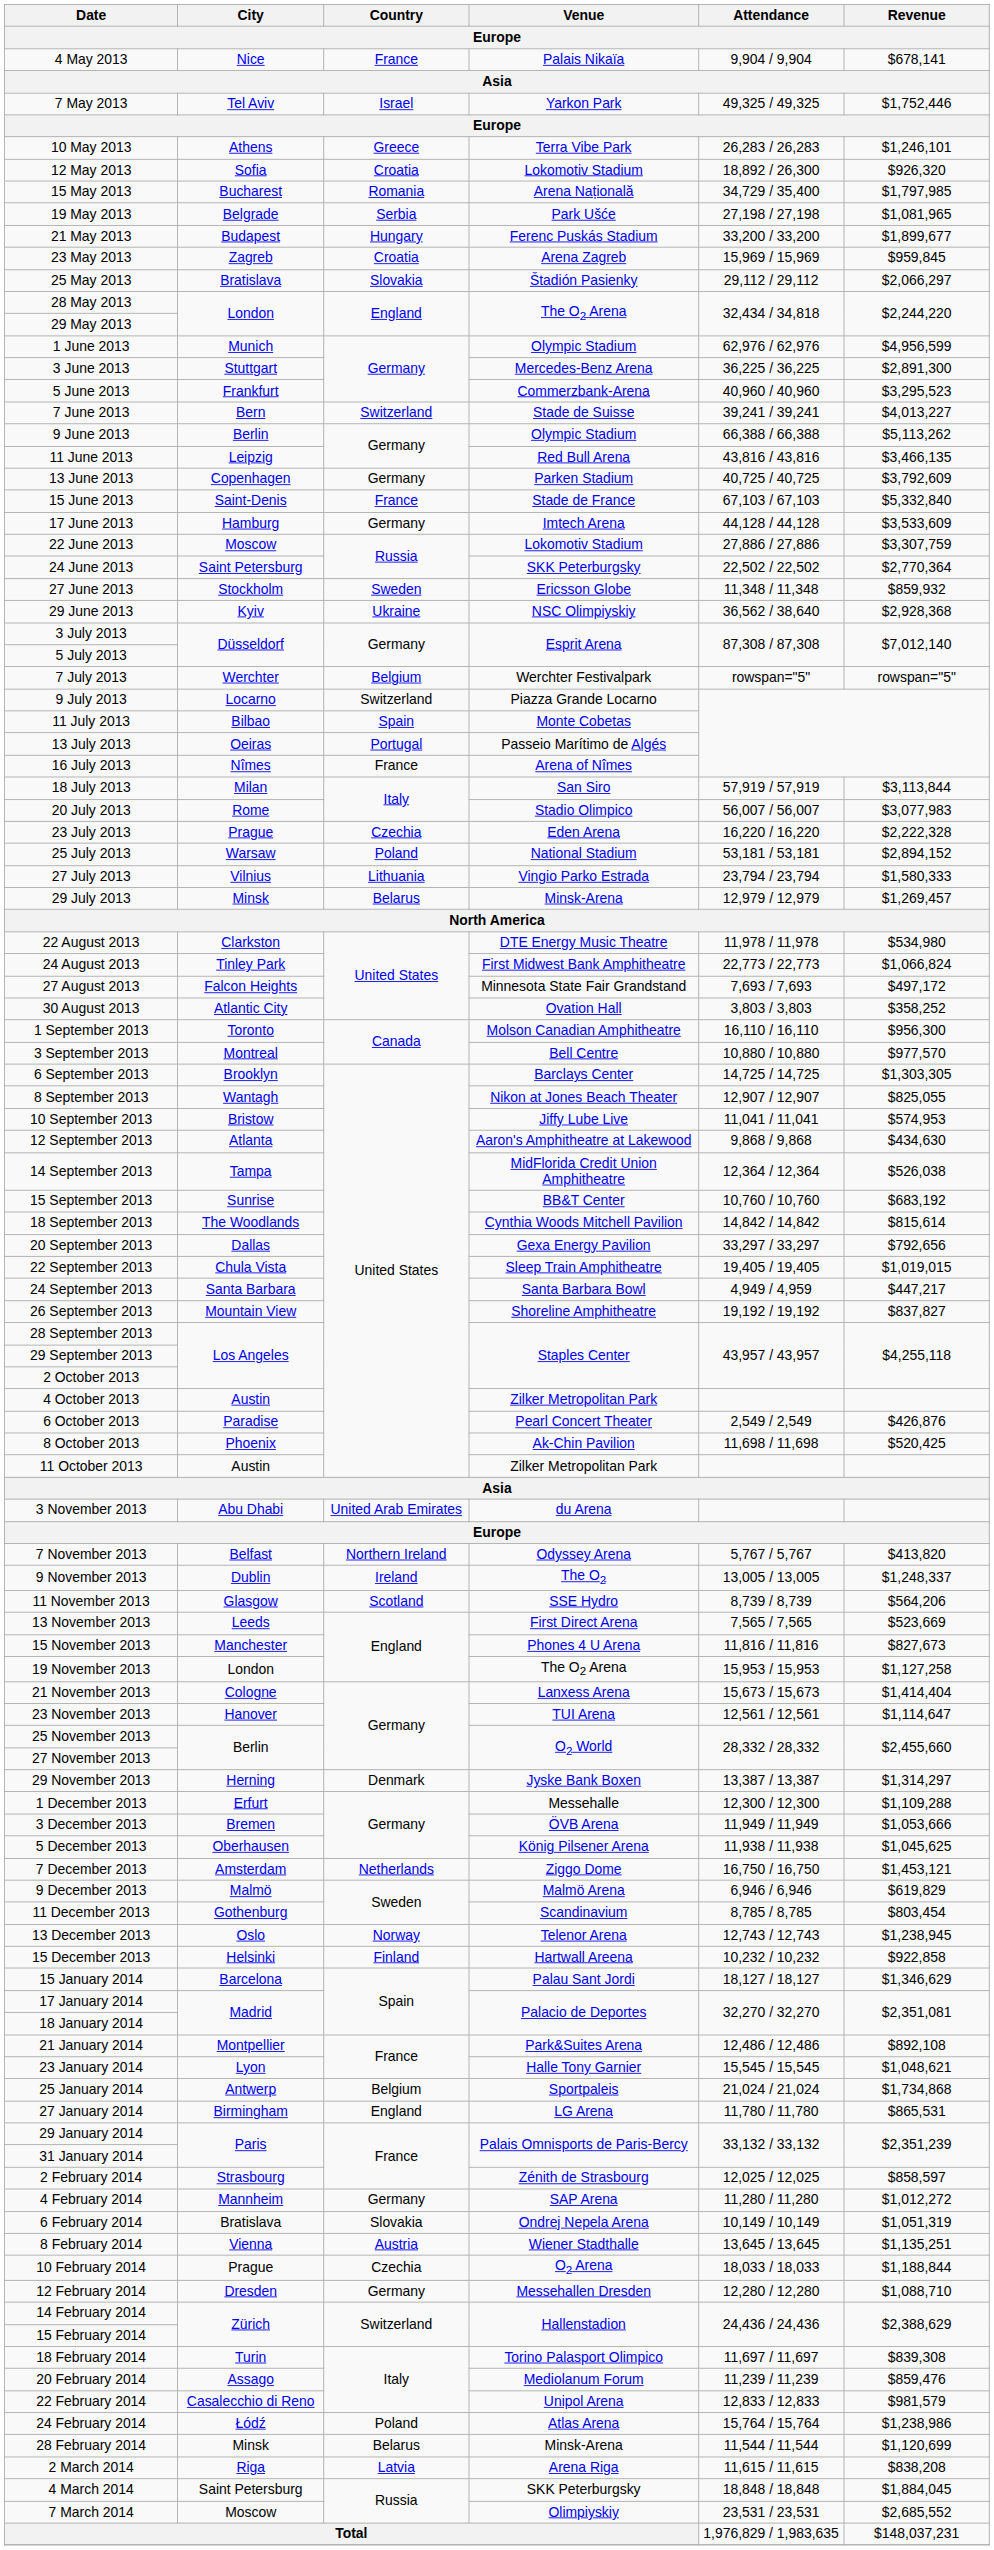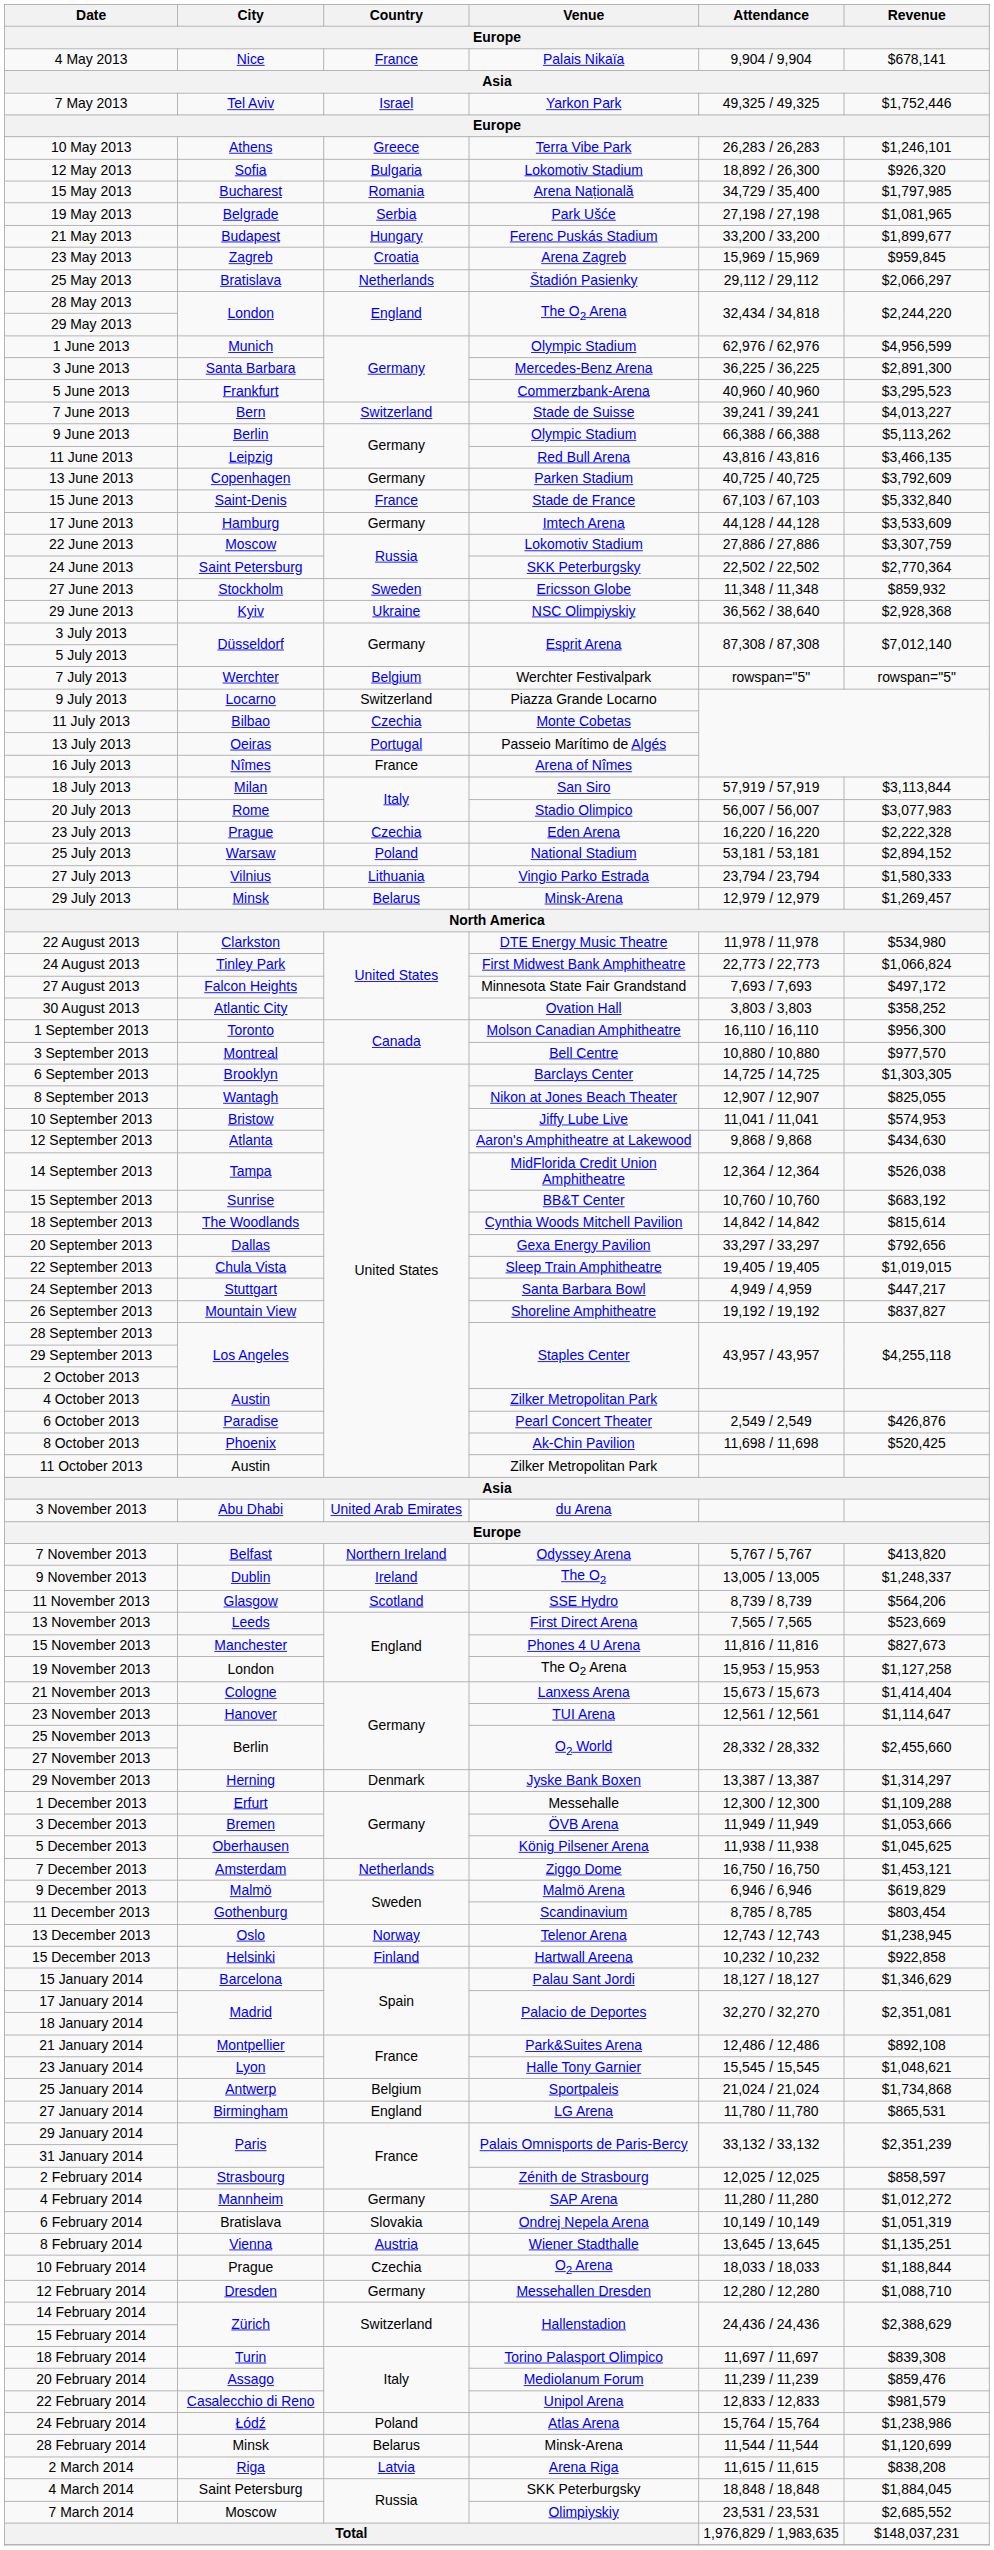(396, 170) Croatia -> (396, 170) Bulgaria
(396, 280) Slovakia -> (396, 280) Netherlands
(251, 368) Stuttgart -> (251, 368) Santa Barbara
(396, 721) Spain -> (396, 721) Czechia
(251, 1289) Santa Barbara -> (251, 1289) Stuttgart
